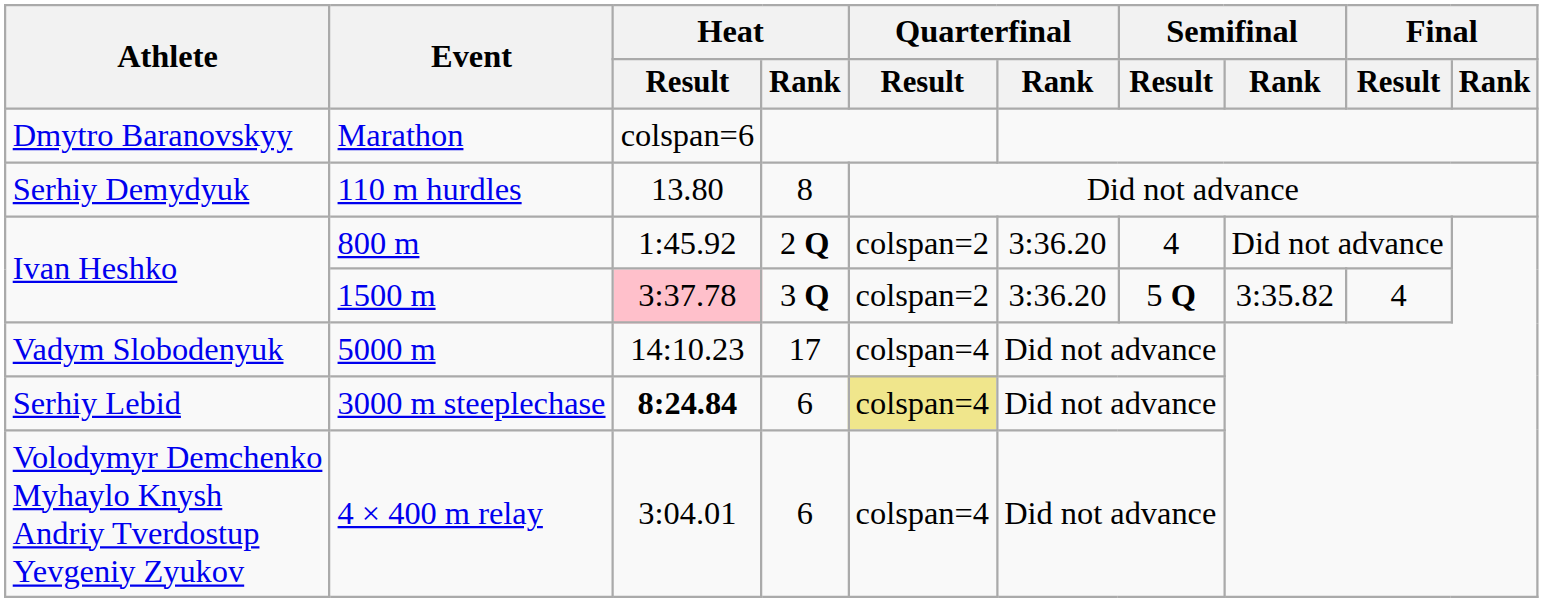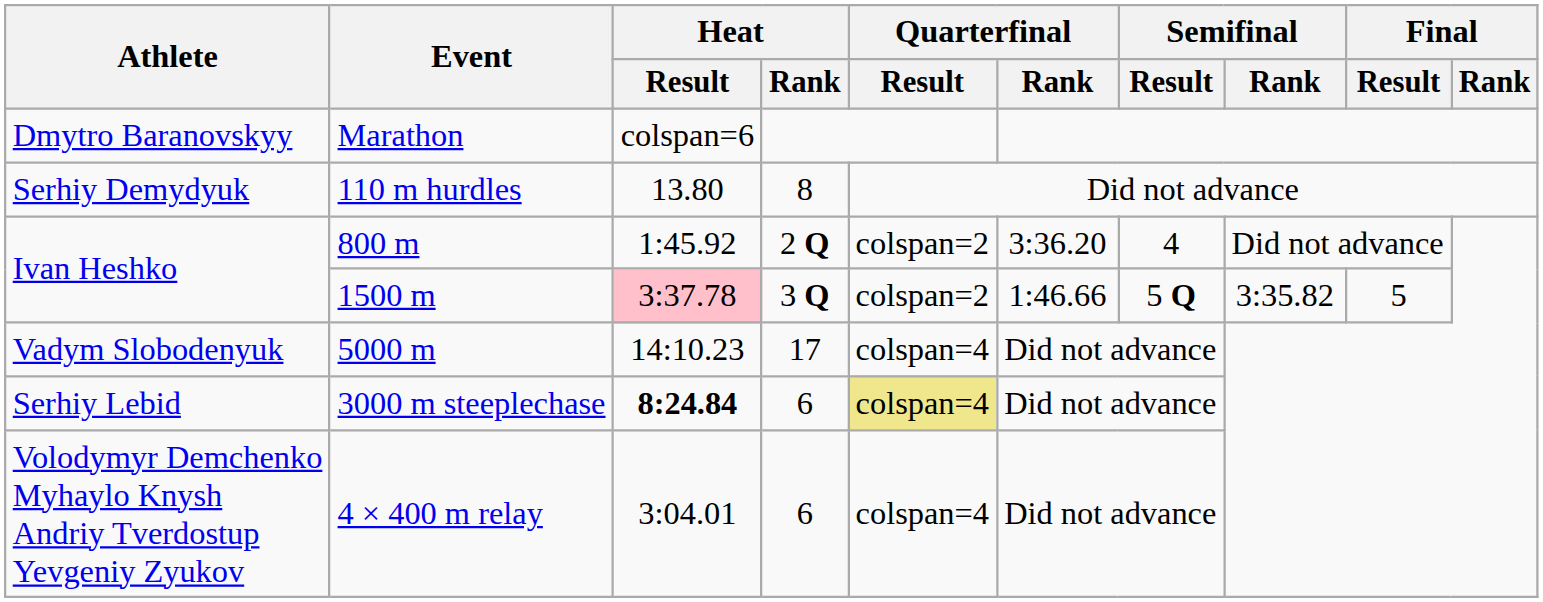(1057, 295) 3:36.20 -> (1057, 295) 1:46.66
(1399, 295) 4 -> (1399, 295) 5
